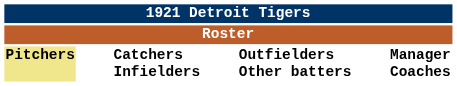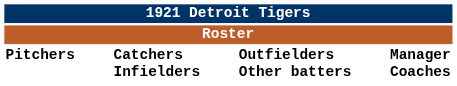(40, 56) khaki background -> (40, 56) no background
